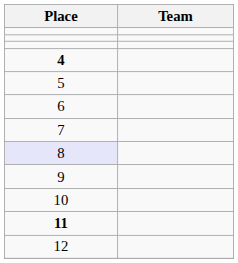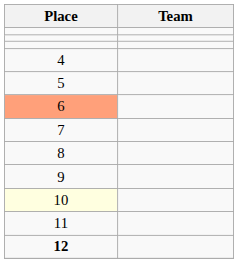(61, 59) bold -> (61, 59) normal
(61, 106) no background -> (61, 106) lightsalmon background
(61, 153) lavender background -> (61, 153) no background
(61, 199) no background -> (61, 199) lightyellow background
(61, 223) bold -> (61, 223) normal
(61, 246) normal -> (61, 246) bold
